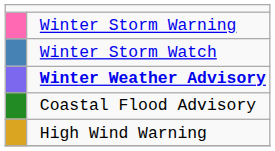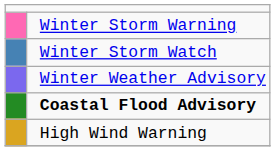(148, 79) bold -> (148, 79) normal
(143, 106) normal -> (143, 106) bold
